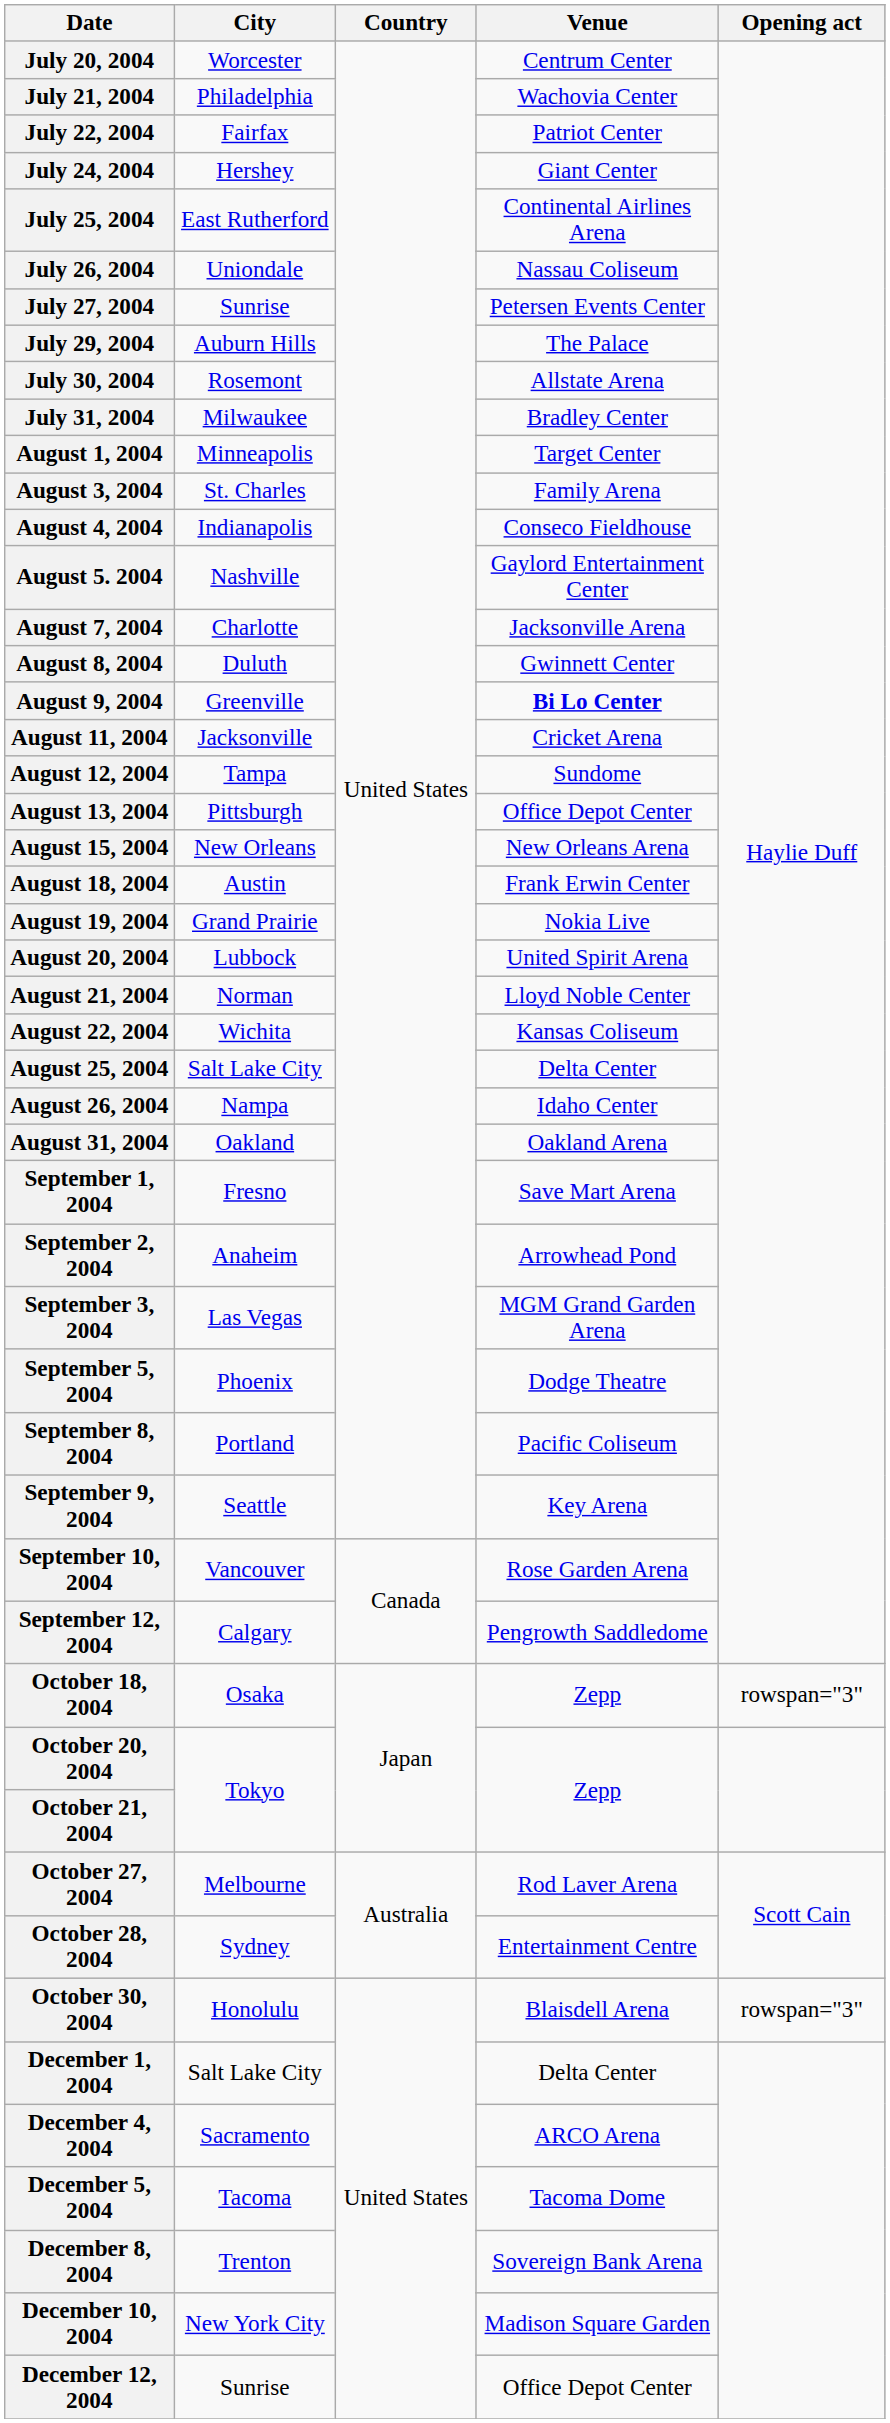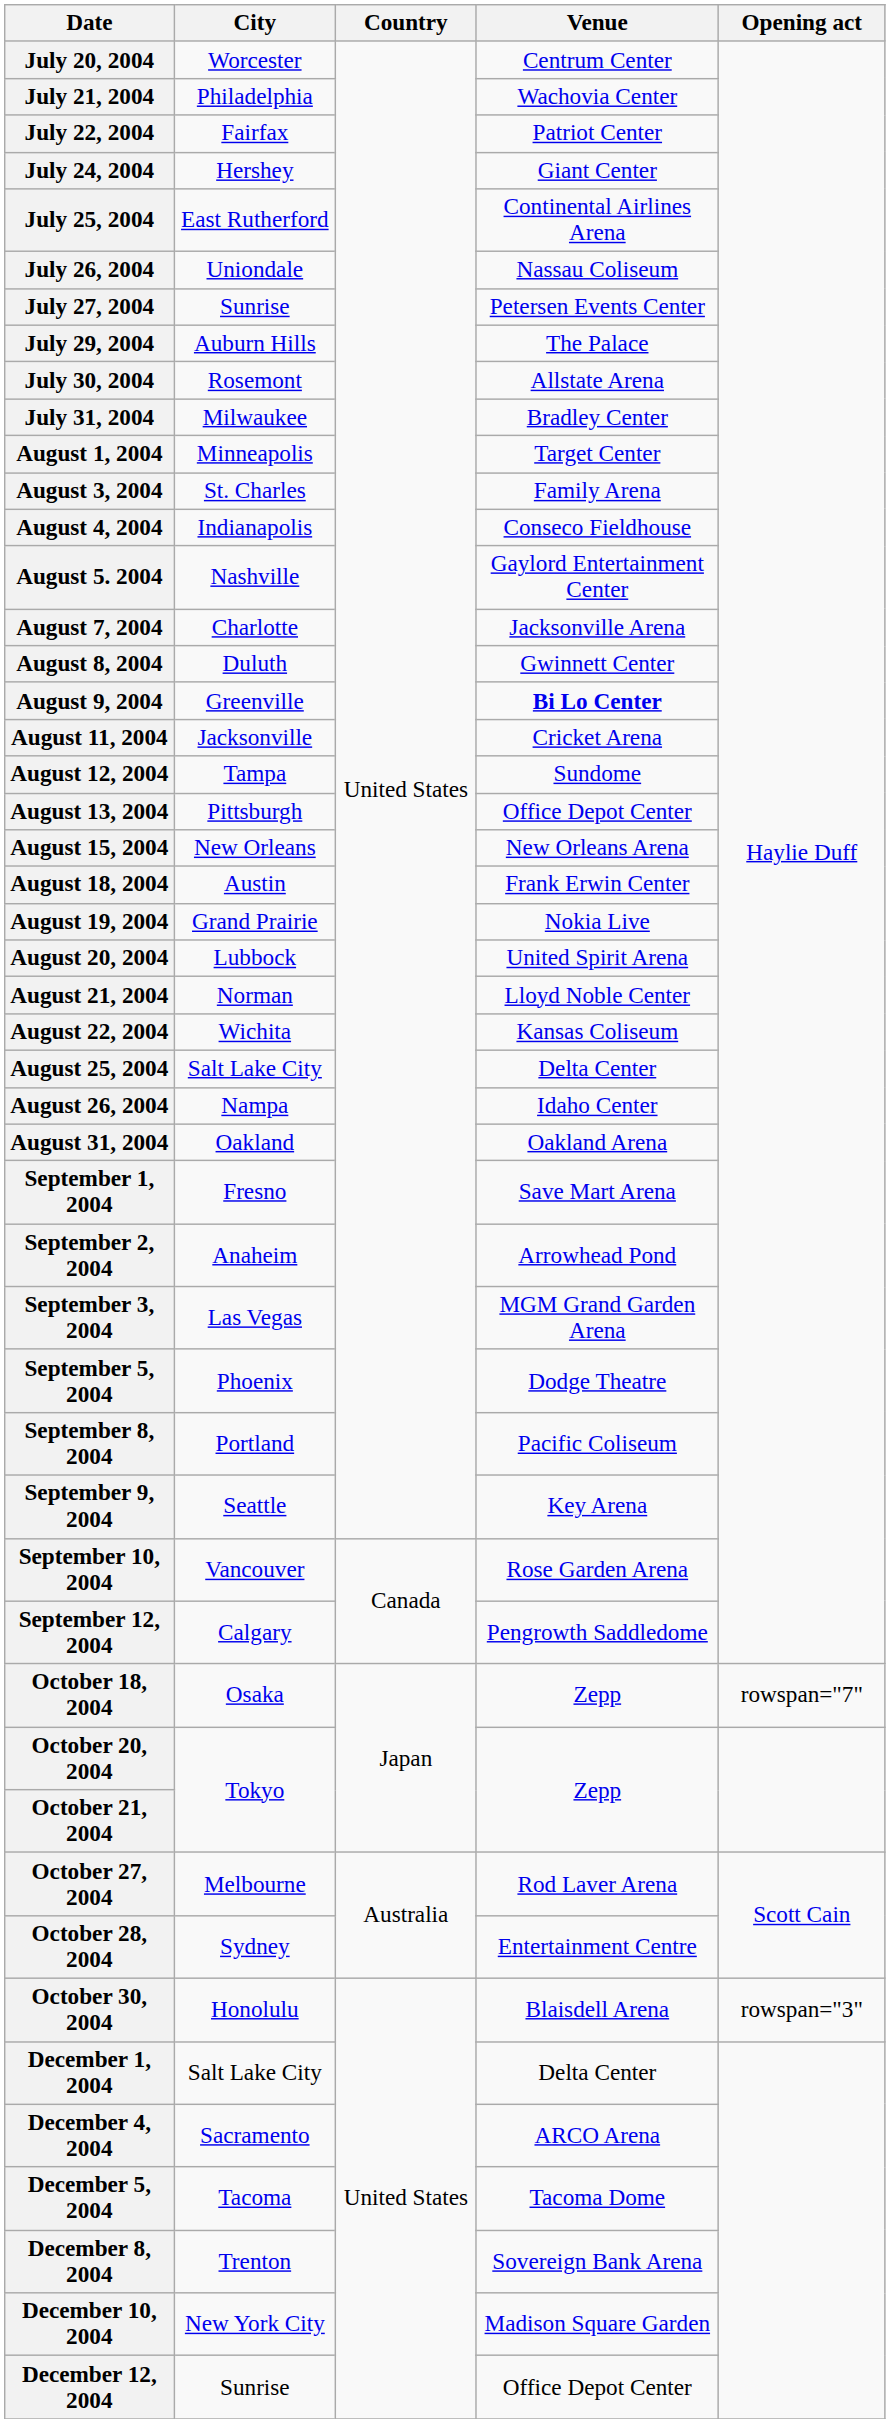(802, 1695) rowspan="3" -> (802, 1695) rowspan="7"
